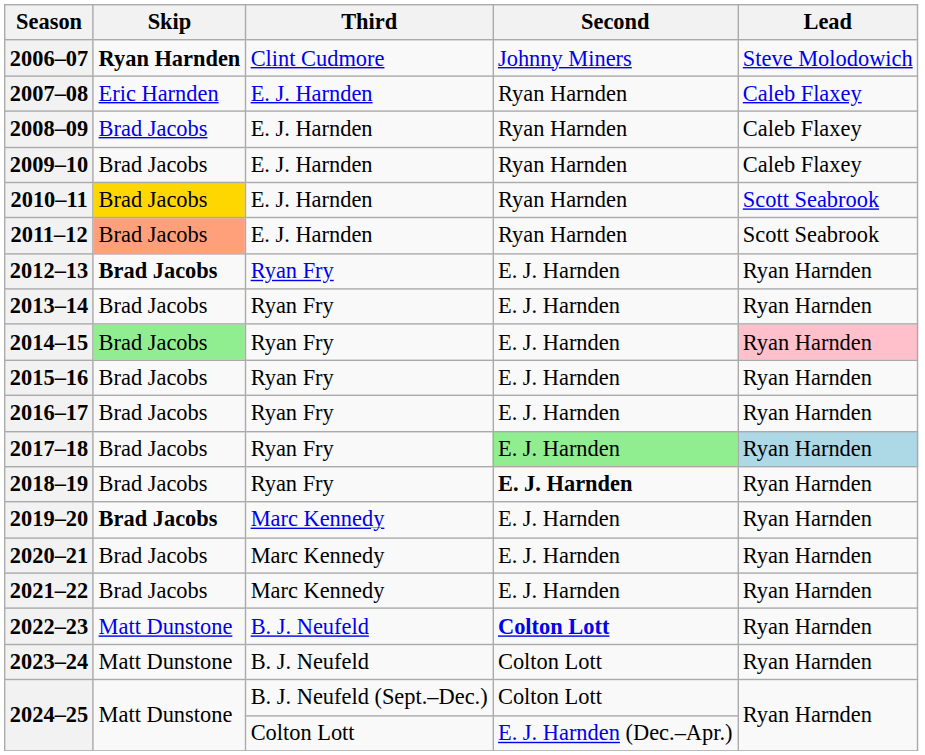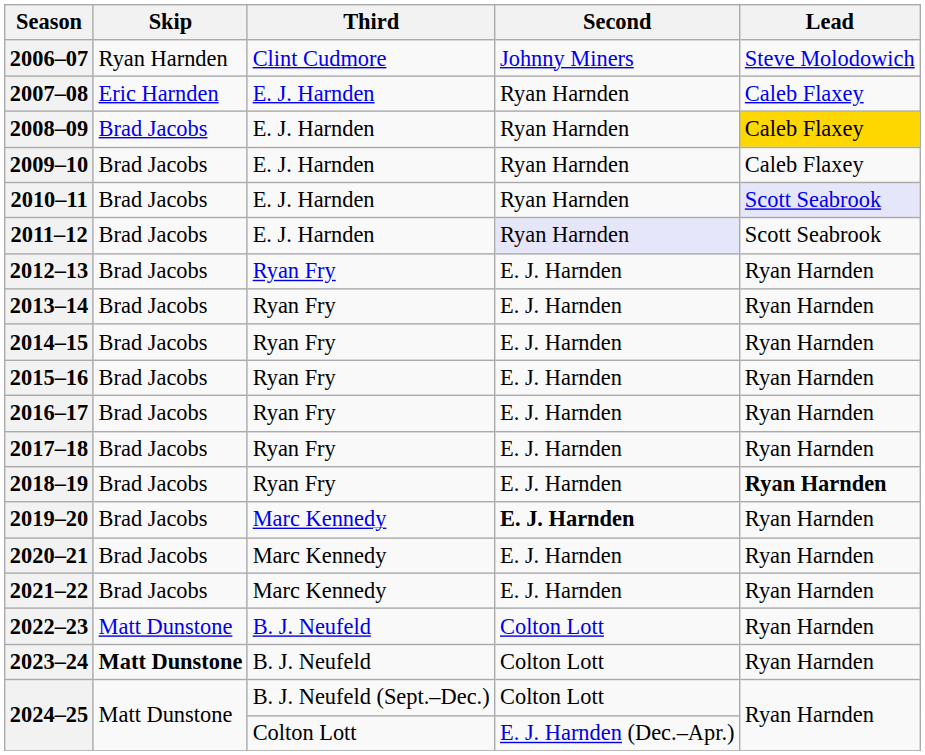(169, 57) bold -> (163, 57) normal
(802, 128) no background -> (804, 128) gold background
(153, 199) gold background -> (153, 199) no background
(811, 199) no background -> (813, 199) lavender background
(153, 235) lightsalmon background -> (153, 235) no background
(563, 235) no background -> (565, 235) lavender background
(158, 270) bold -> (153, 270) normal
(153, 341) lightgreen background -> (153, 341) no background
(807, 341) pink background -> (809, 341) no background
(559, 448) lightgreen background -> (561, 448) no background
(807, 448) lightblue background -> (809, 448) no background
(565, 484) bold -> (561, 484) normal
(807, 484) normal -> (816, 484) bold
(158, 519) bold -> (153, 519) normal
(559, 519) normal -> (567, 519) bold
(554, 626) bold -> (552, 626) normal
(165, 661) normal -> (170, 661) bold
